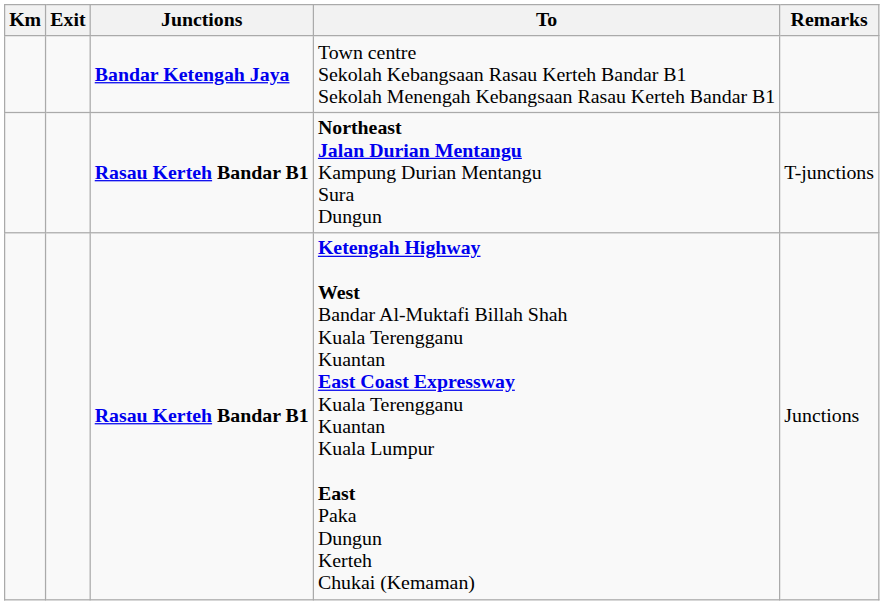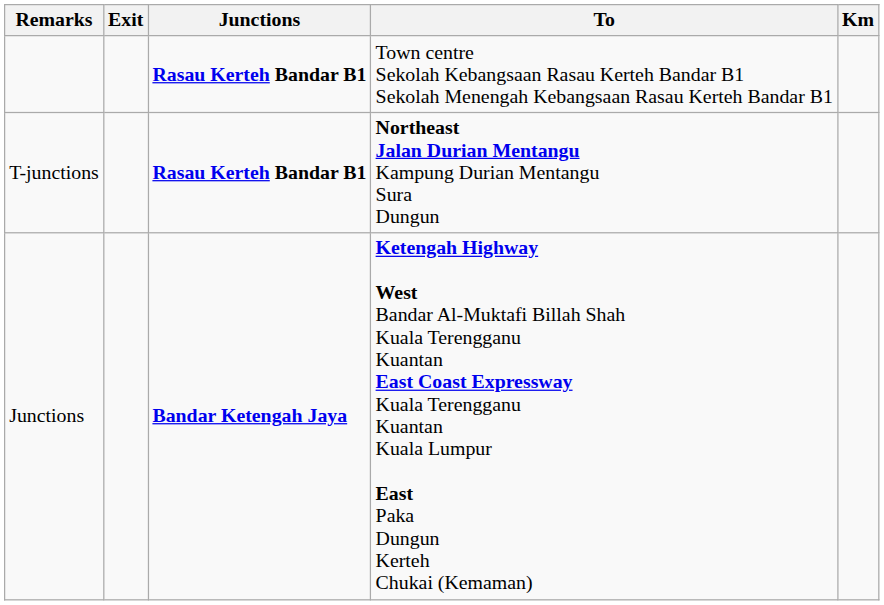columns swapped: (25, 20) <-> (829, 20)
(192, 74) Bandar Ketengah Jaya -> (259, 74) Rasau Kerteh Bandar B1
(202, 415) Rasau Kerteh Bandar B1 -> (250, 415) Bandar Ketengah Jaya
